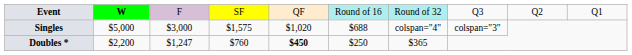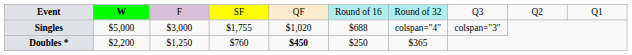(239, 28) $1,575 -> (239, 28) $1,755
(179, 43) $1,247 -> (179, 43) $1,250
